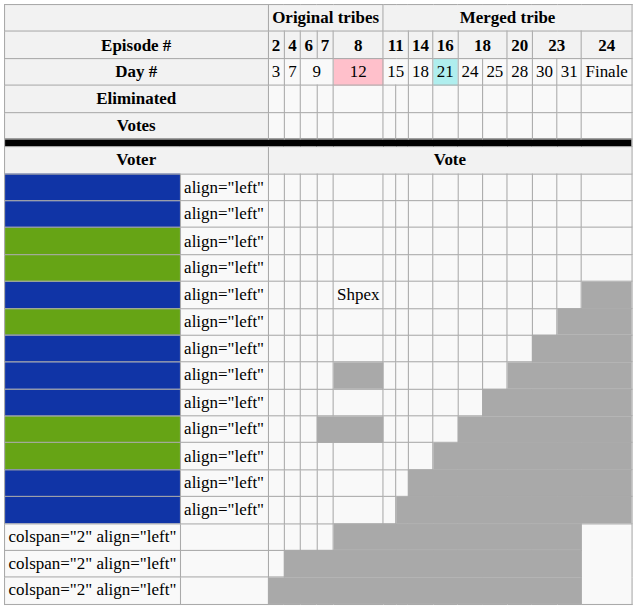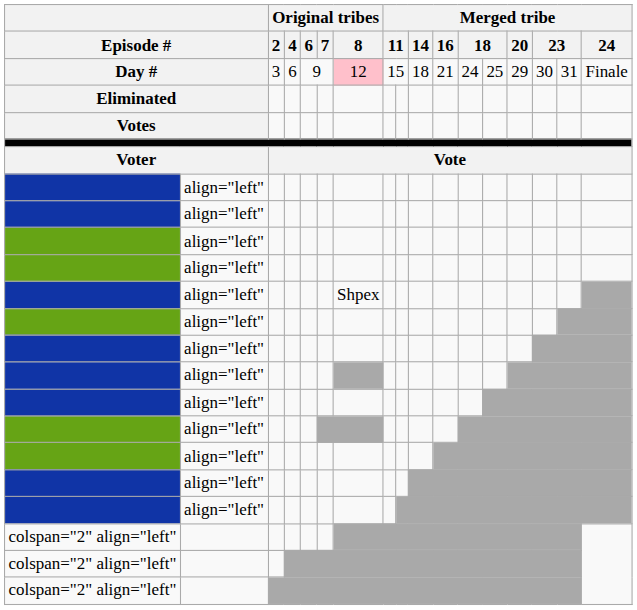(292, 71) 7 -> (292, 71) 6
(445, 71) paleturquoise background -> (445, 71) no background
(520, 71) 28 -> (520, 71) 29
